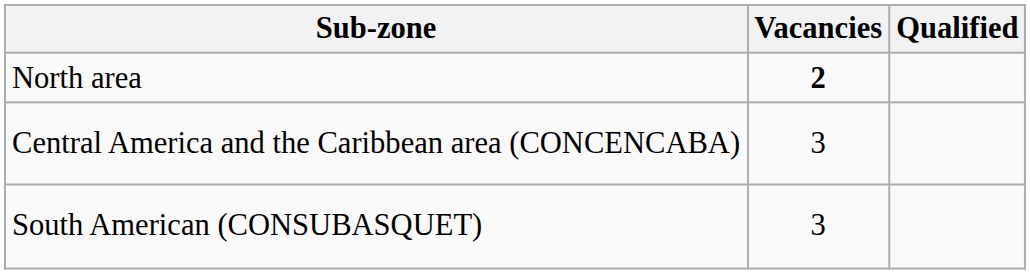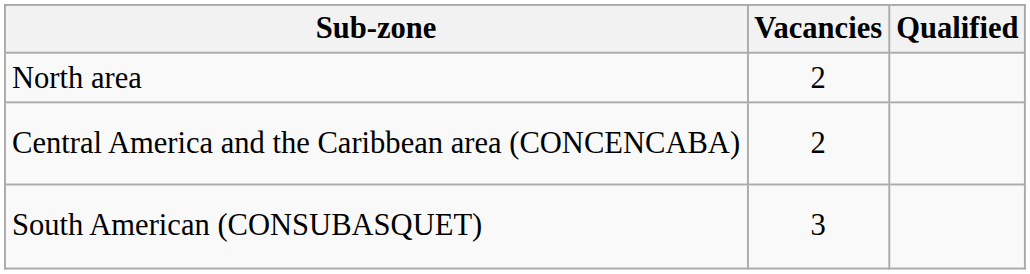(818, 77) bold -> (818, 77) normal
(818, 142) 3 -> (818, 142) 2
